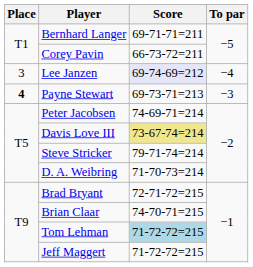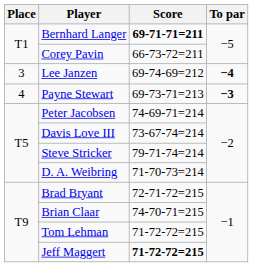(168, 34) normal -> (168, 34) bold
(168, 73) lavender background -> (168, 73) no background
(227, 73) normal -> (227, 73) bold
(21, 93) bold -> (21, 93) normal
(227, 93) normal -> (227, 93) bold
(168, 133) khaki background -> (168, 133) no background
(168, 232) lightblue background -> (168, 232) no background
(168, 251) normal -> (168, 251) bold
